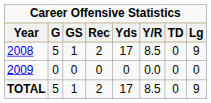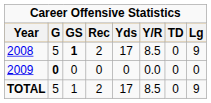(74, 51) normal -> (74, 51) bold
(56, 70) normal -> (56, 70) bold
